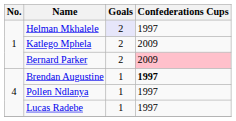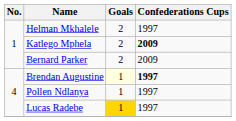(121, 28) lavender background -> (121, 28) no background
(148, 44) normal -> (148, 44) bold
(148, 60) pink background -> (148, 60) no background
(121, 76) no background -> (121, 76) lightyellow background
(121, 108) no background -> (121, 108) gold background
